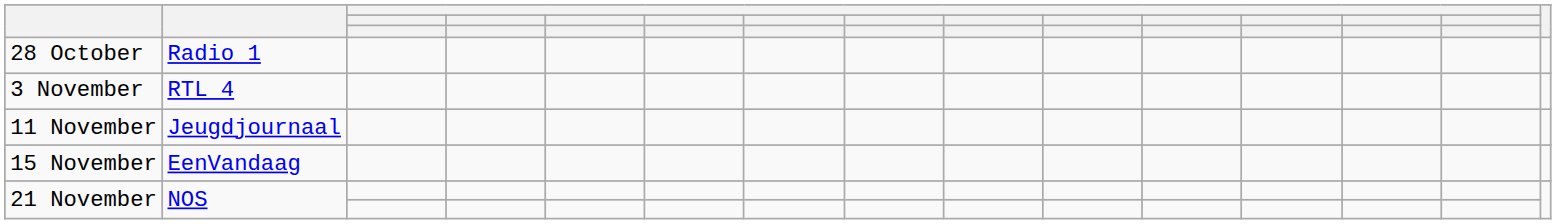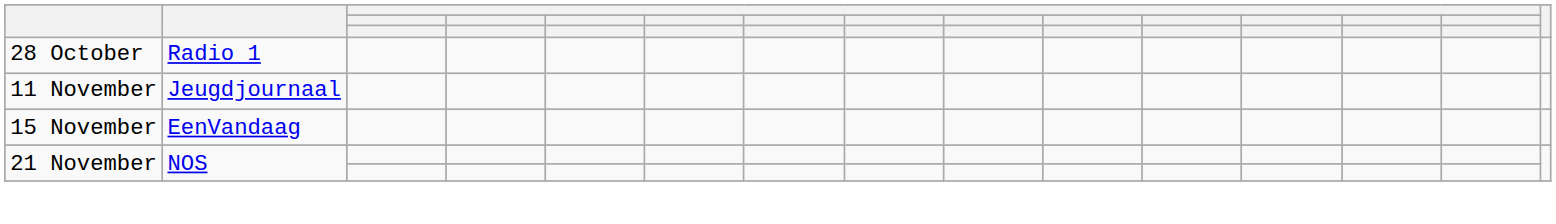- row: (77, 91)
